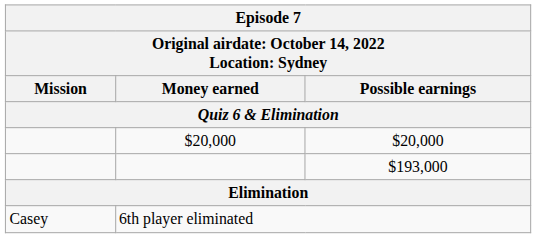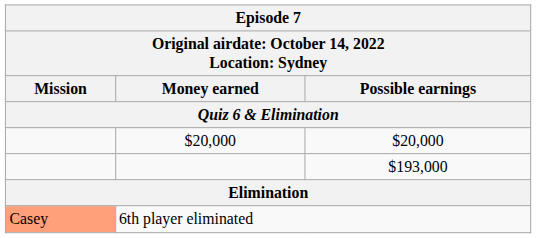(29, 219) no background -> (29, 219) lightsalmon background
